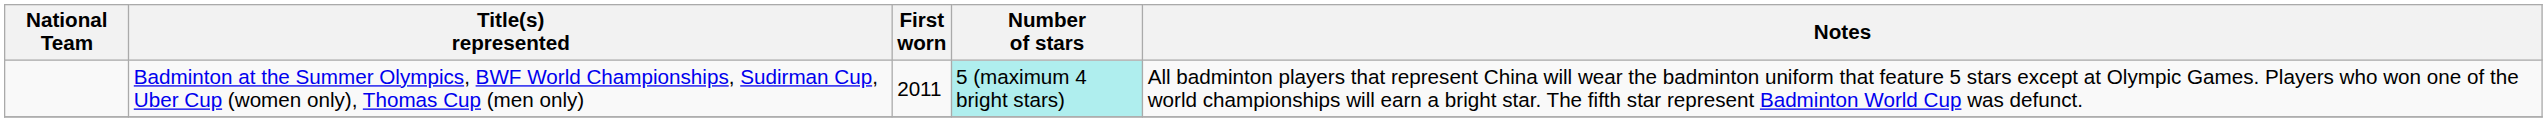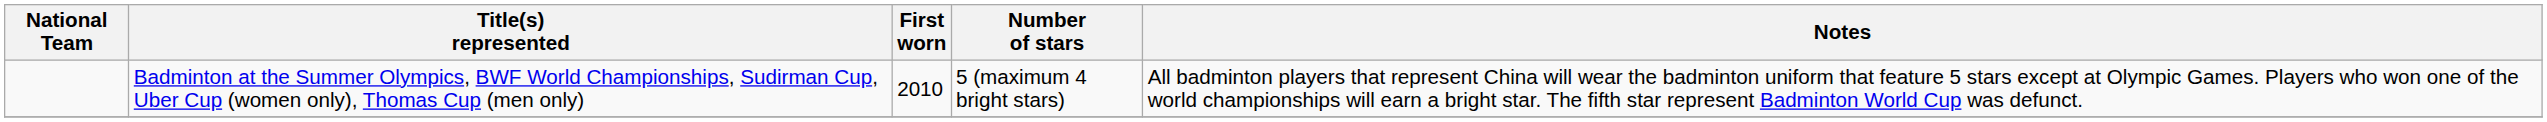(919, 88) 2011 -> (920, 88) 2010
(1021, 88) paleturquoise background -> (1021, 88) no background
